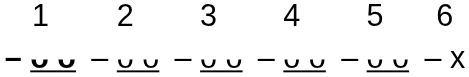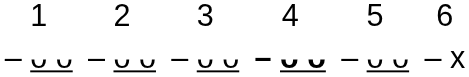(40, 58) bold -> (39, 58) normal
(292, 58) normal -> (290, 58) bold
